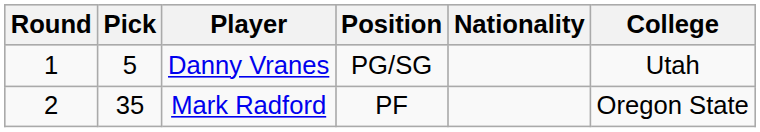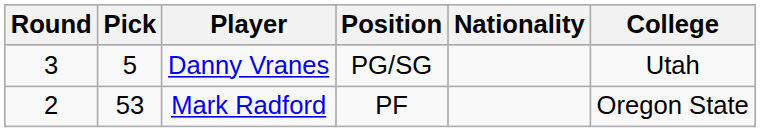(51, 65) 1 -> (51, 65) 3
(130, 106) 35 -> (130, 106) 53
